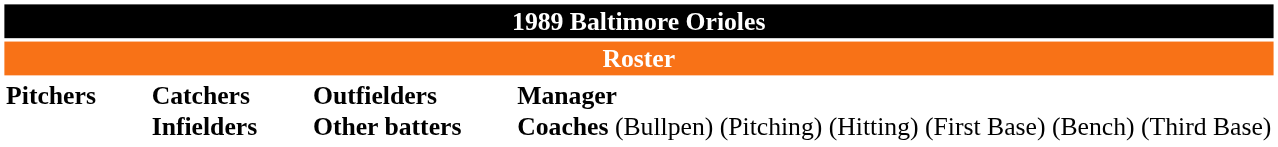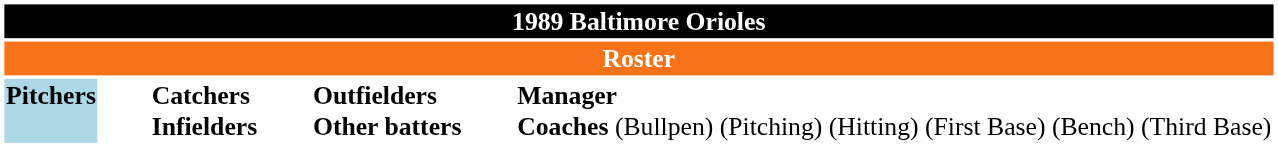(51, 95) no background -> (51, 95) lightblue background
